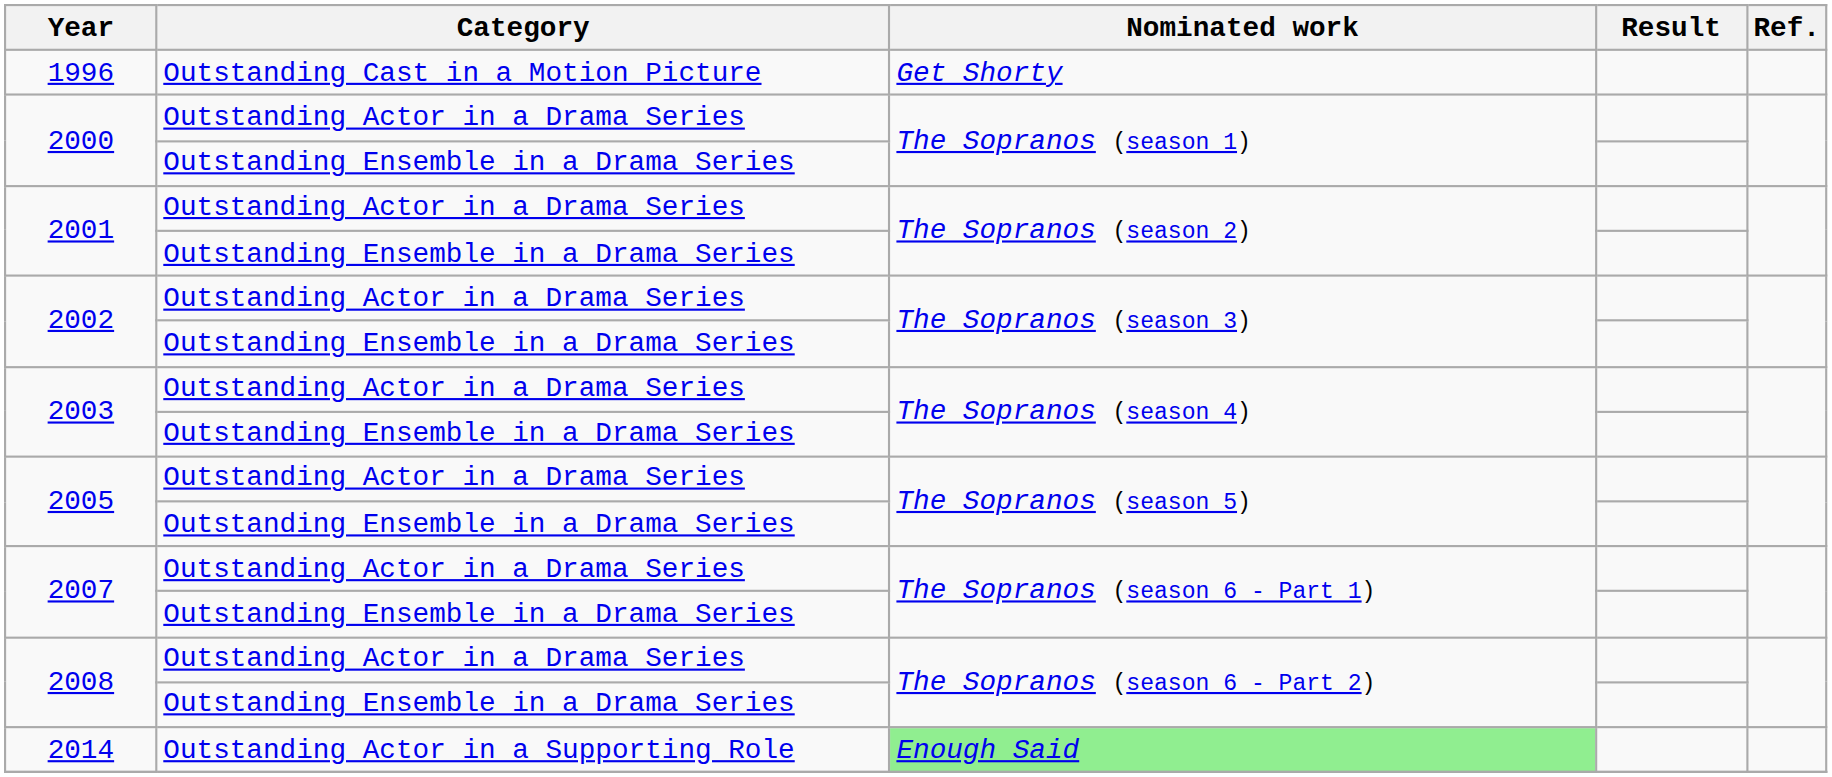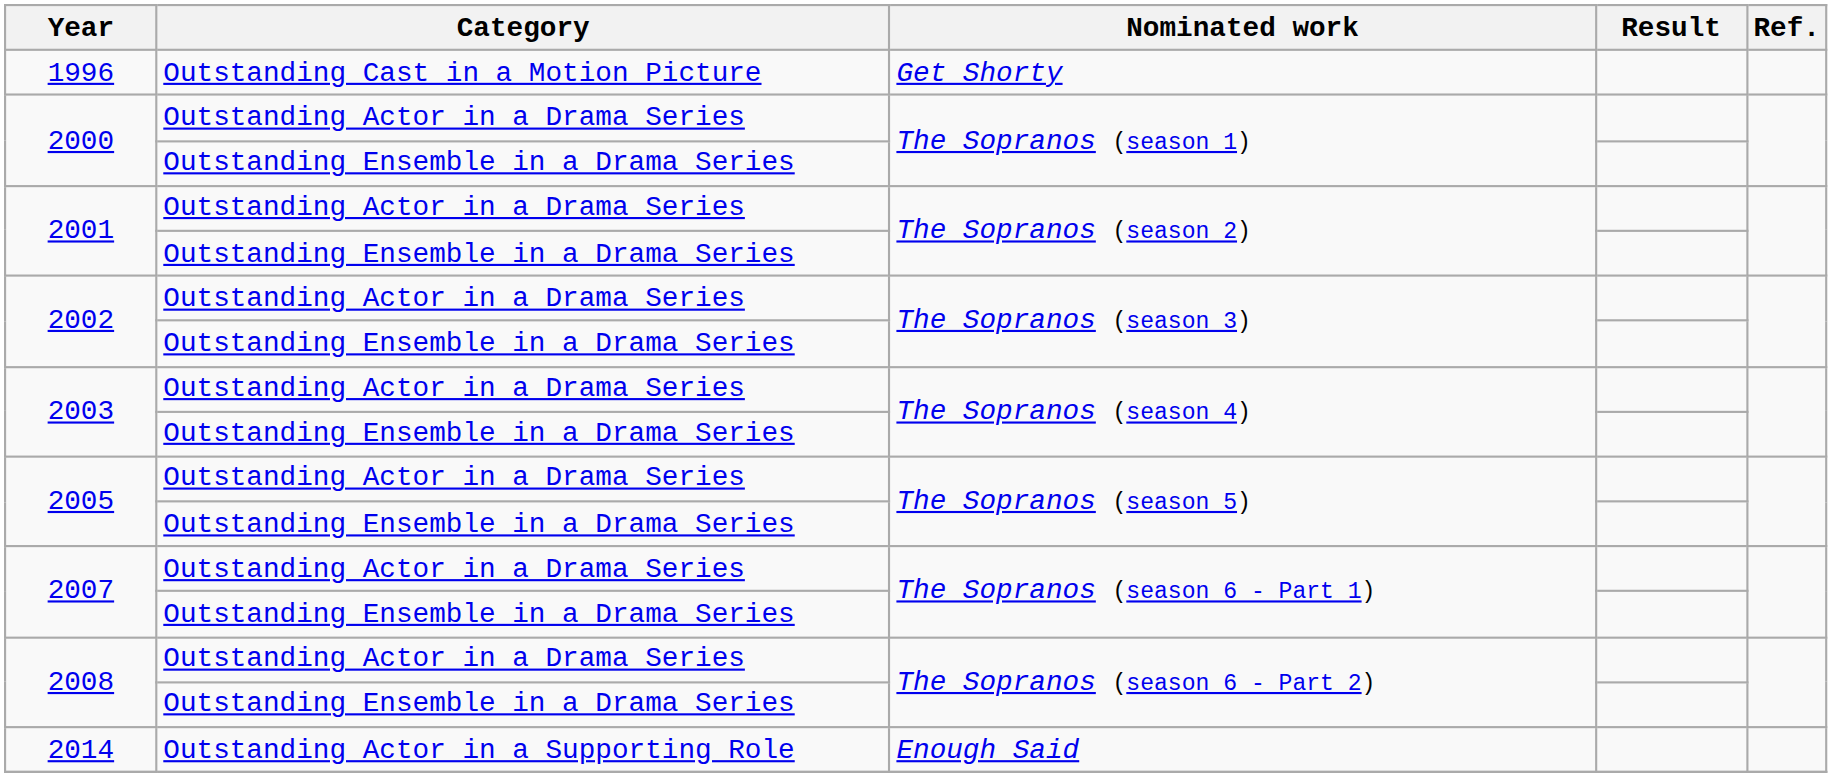(988, 750) lightgreen background -> (988, 750) no background
